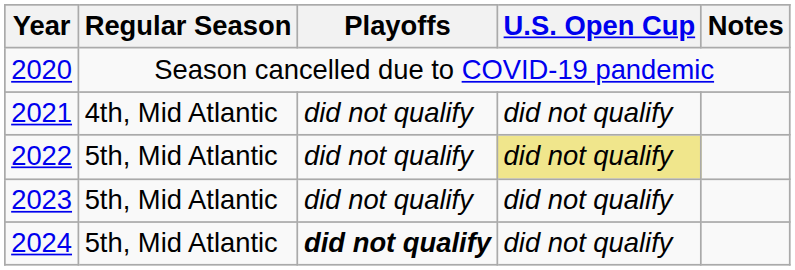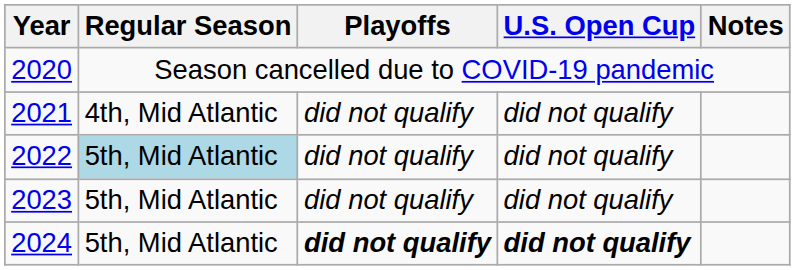(181, 156) no background -> (181, 156) lightblue background
(588, 156) khaki background -> (588, 156) no background
(588, 243) normal -> (597, 243) bold
